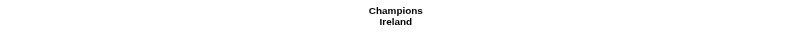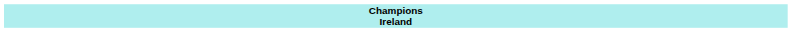(396, 16) no background -> (396, 16) paleturquoise background
